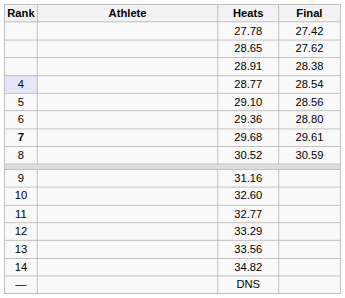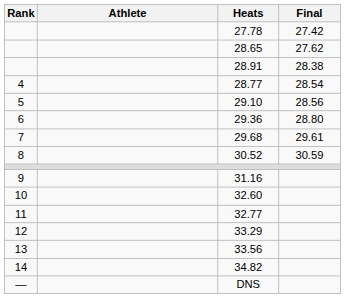(21, 84) lavender background -> (21, 84) no background
(21, 137) bold -> (21, 137) normal
